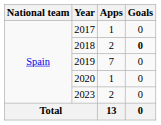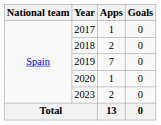(140, 45) bold -> (140, 45) normal
